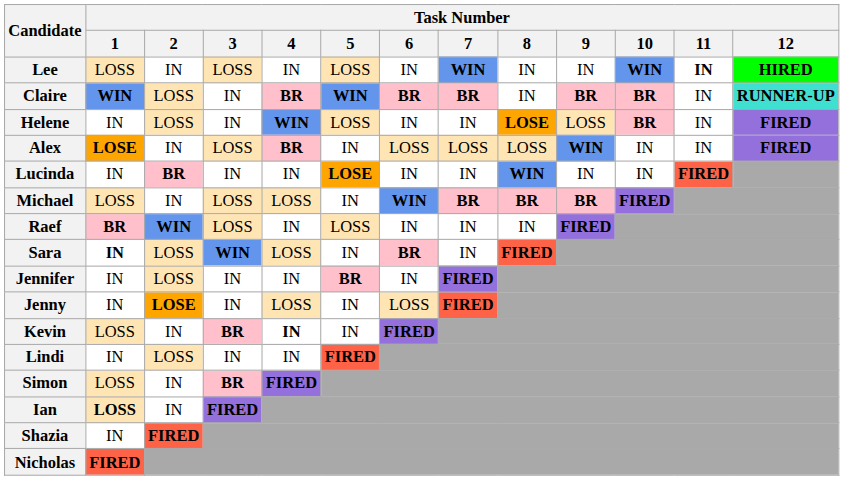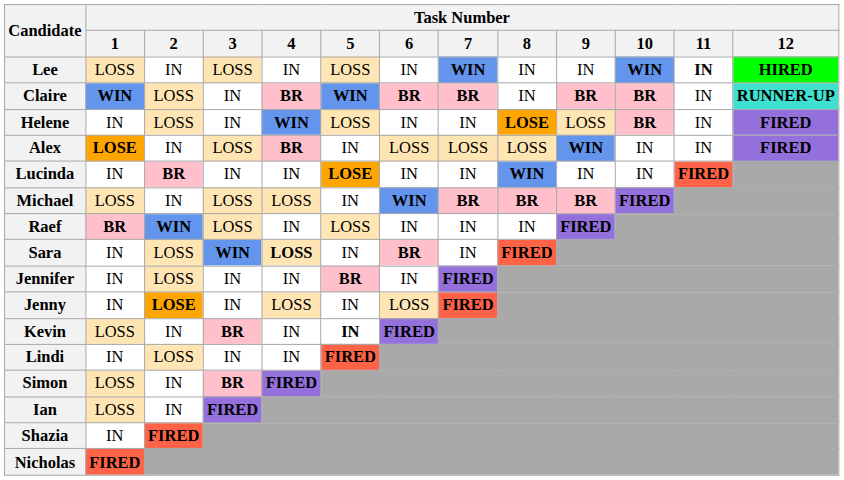(115, 252) bold -> (115, 252) normal
(291, 252) normal -> (291, 252) bold
(291, 331) bold -> (291, 331) normal
(350, 331) normal -> (350, 331) bold
(115, 409) bold -> (115, 409) normal
